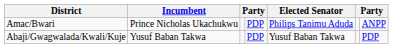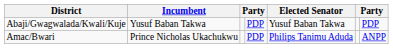rows swapped: (66, 37) <-> (31, 24)
